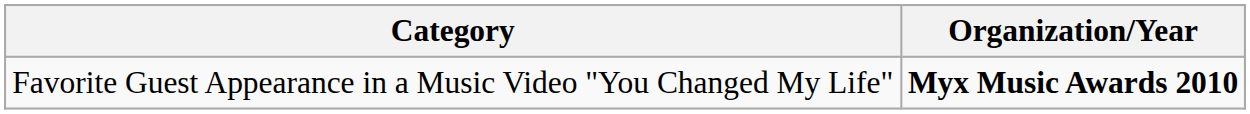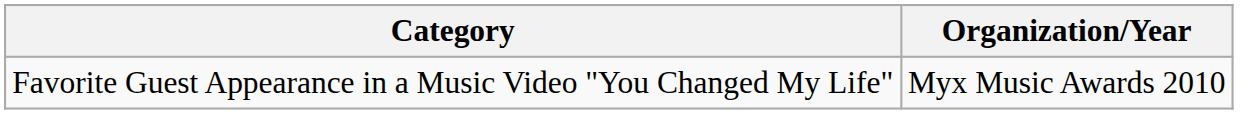(1073, 82) bold -> (1067, 82) normal
